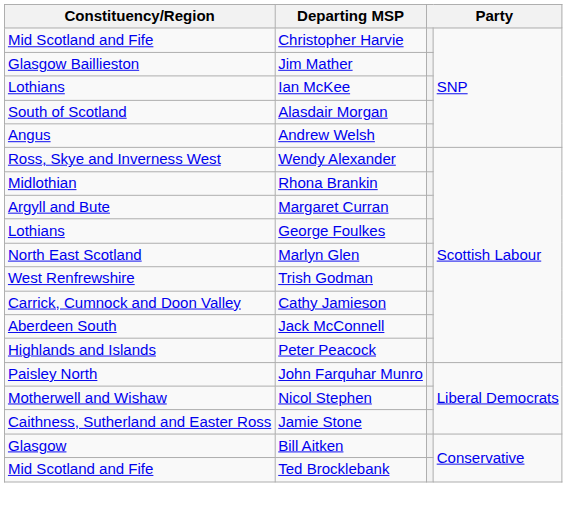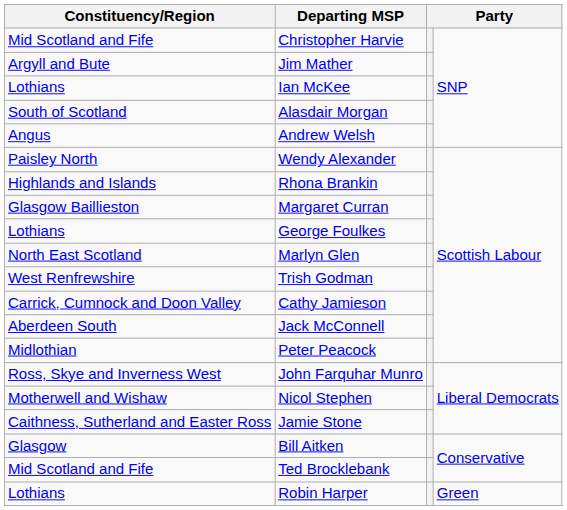(74, 64) Glasgow Baillieston -> (59, 64) Argyll and Bute
(114, 159) Ross, Skye and Inverness West -> (53, 159) Paisley North
(42, 183) Midlothian -> (82, 183) Highlands and Islands
(59, 207) Argyll and Bute -> (74, 207) Glasgow Baillieston
(82, 350) Highlands and Islands -> (42, 350) Midlothian
(53, 374) Paisley North -> (114, 374) Ross, Skye and Inverness West
+ row: (323, 493)
